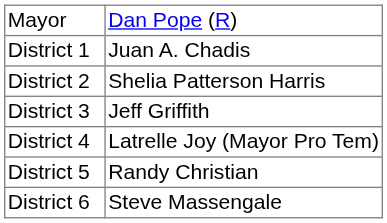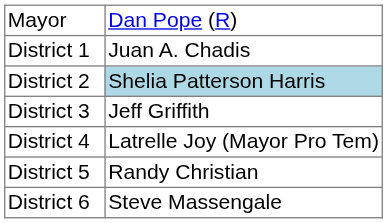(217, 80) no background -> (217, 80) lightblue background
